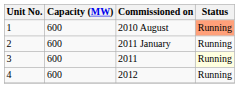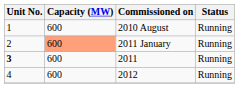(215, 28) lightsalmon background -> (215, 28) no background
(54, 43) no background -> (54, 43) lightsalmon background
(9, 59) normal -> (9, 59) bold
(215, 59) lightyellow background -> (215, 59) no background
